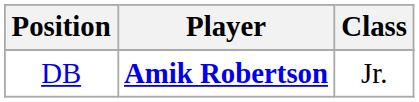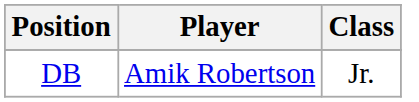(226, 73) bold -> (220, 73) normal
